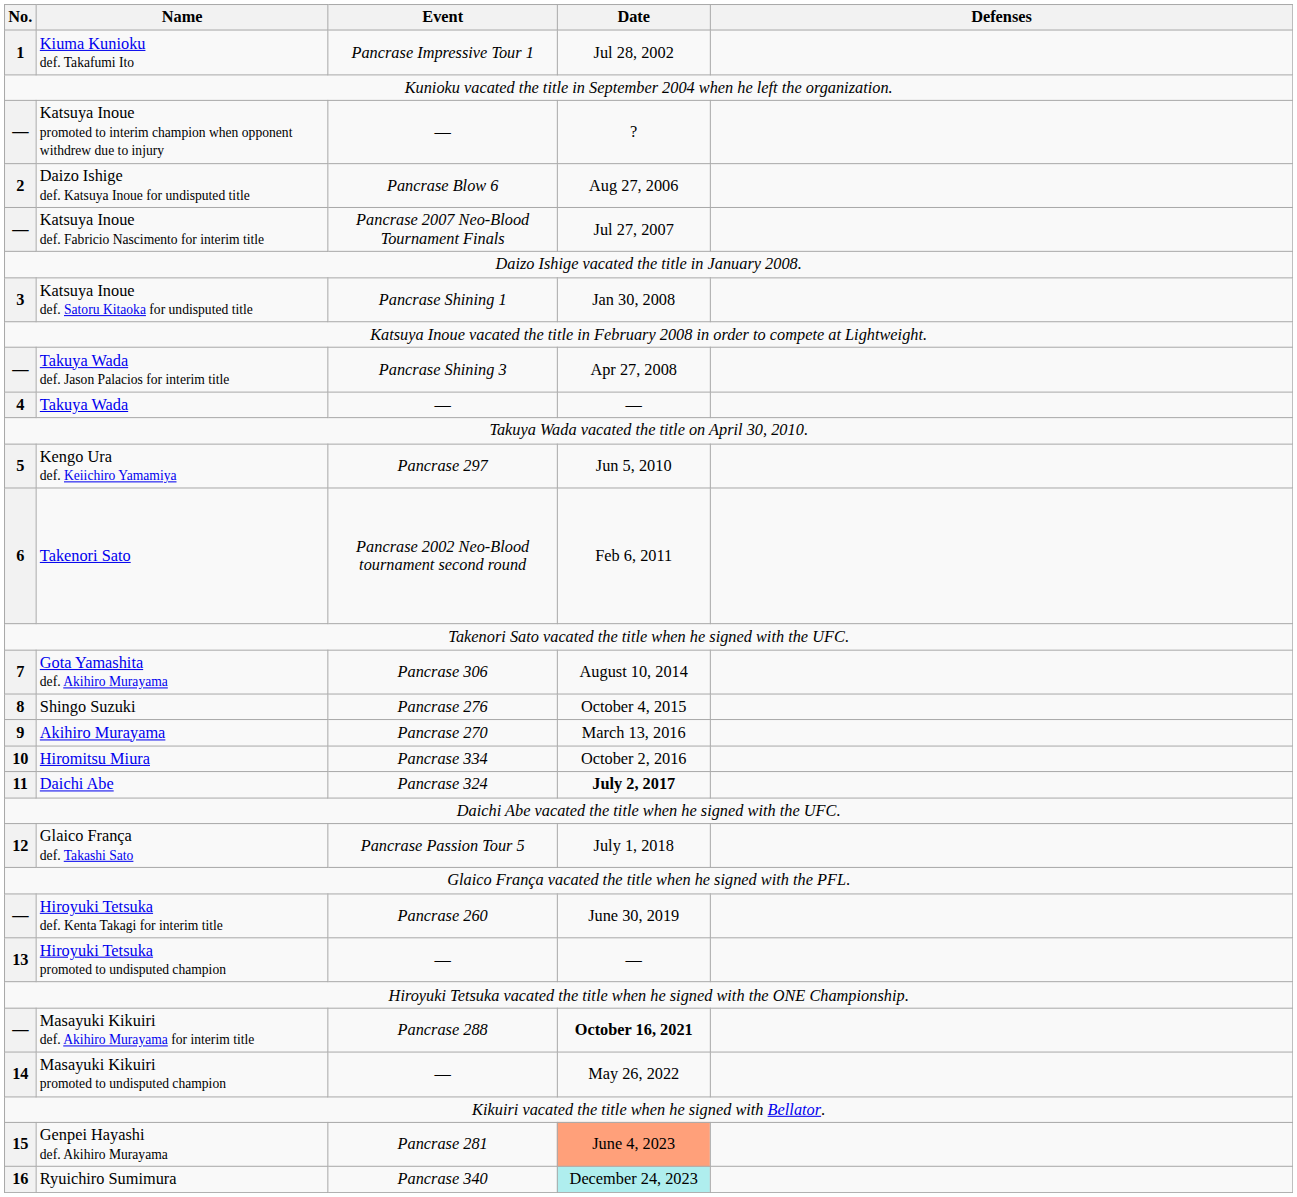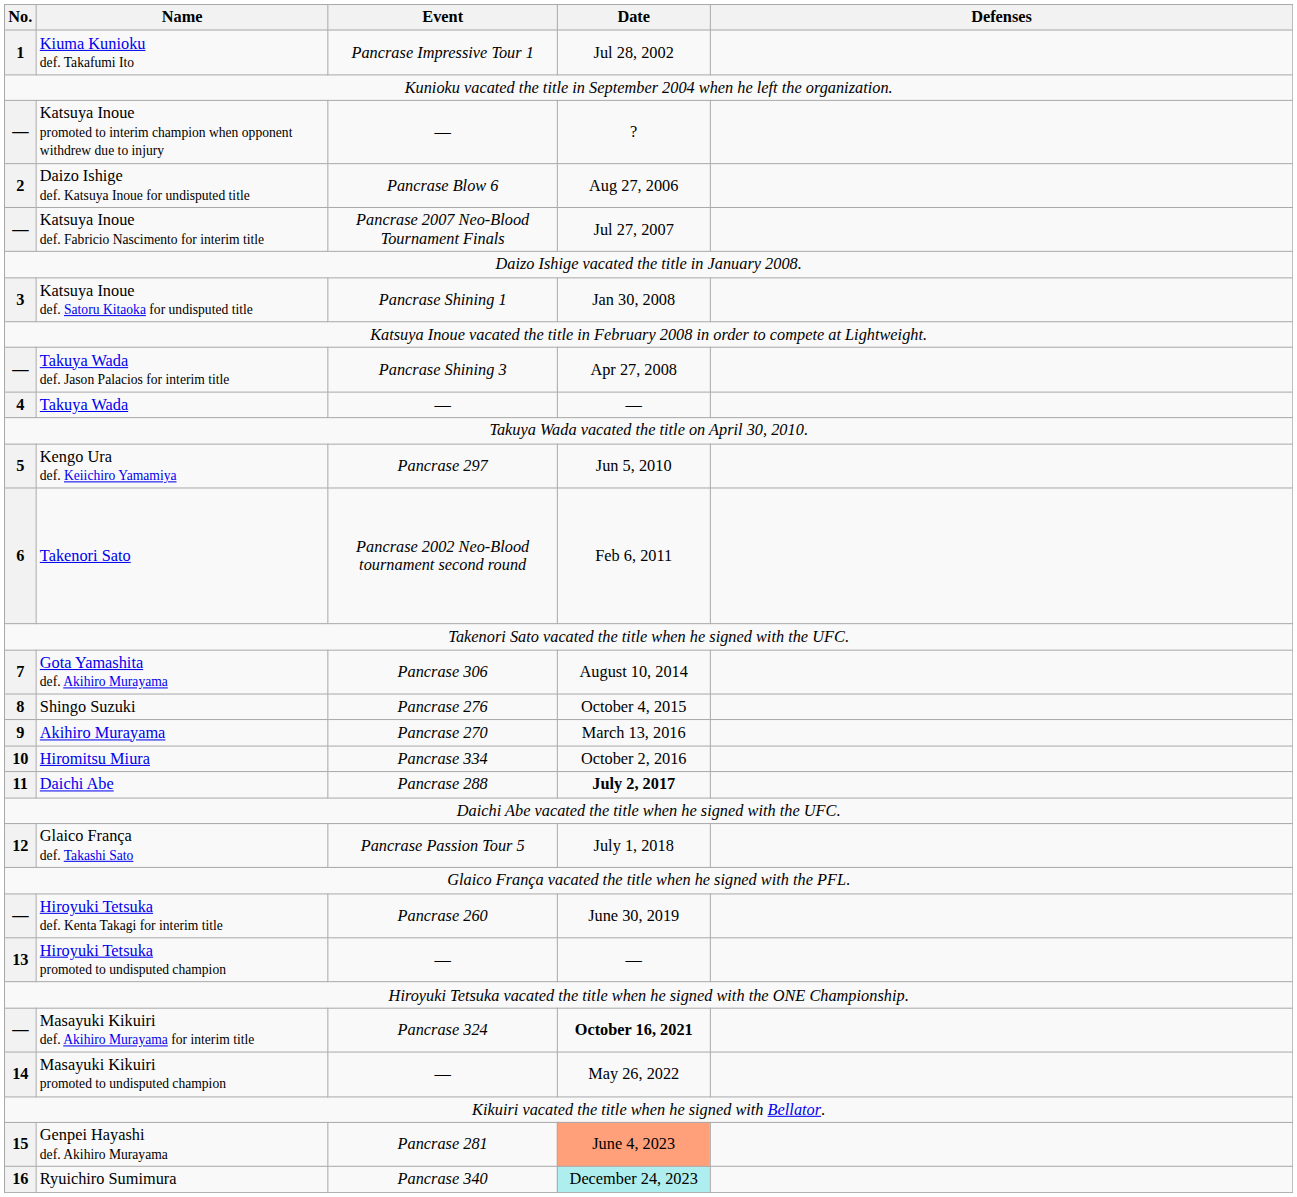(443, 784) Pancrase 324 -> (443, 784) Pancrase 288
(443, 1030) Pancrase 288 -> (443, 1030) Pancrase 324
